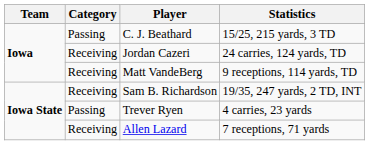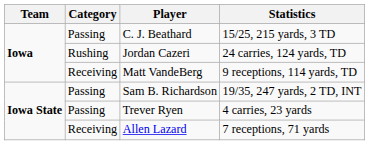(92, 52) Receiving -> (88, 52) Rushing
(92, 91) Receiving -> (86, 91) Passing
